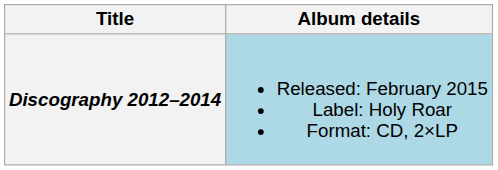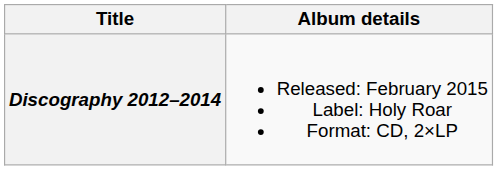(359, 110) lightblue background -> (359, 110) no background
